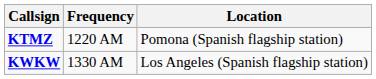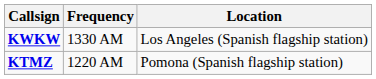rows swapped: (34, 62) <-> (30, 39)
